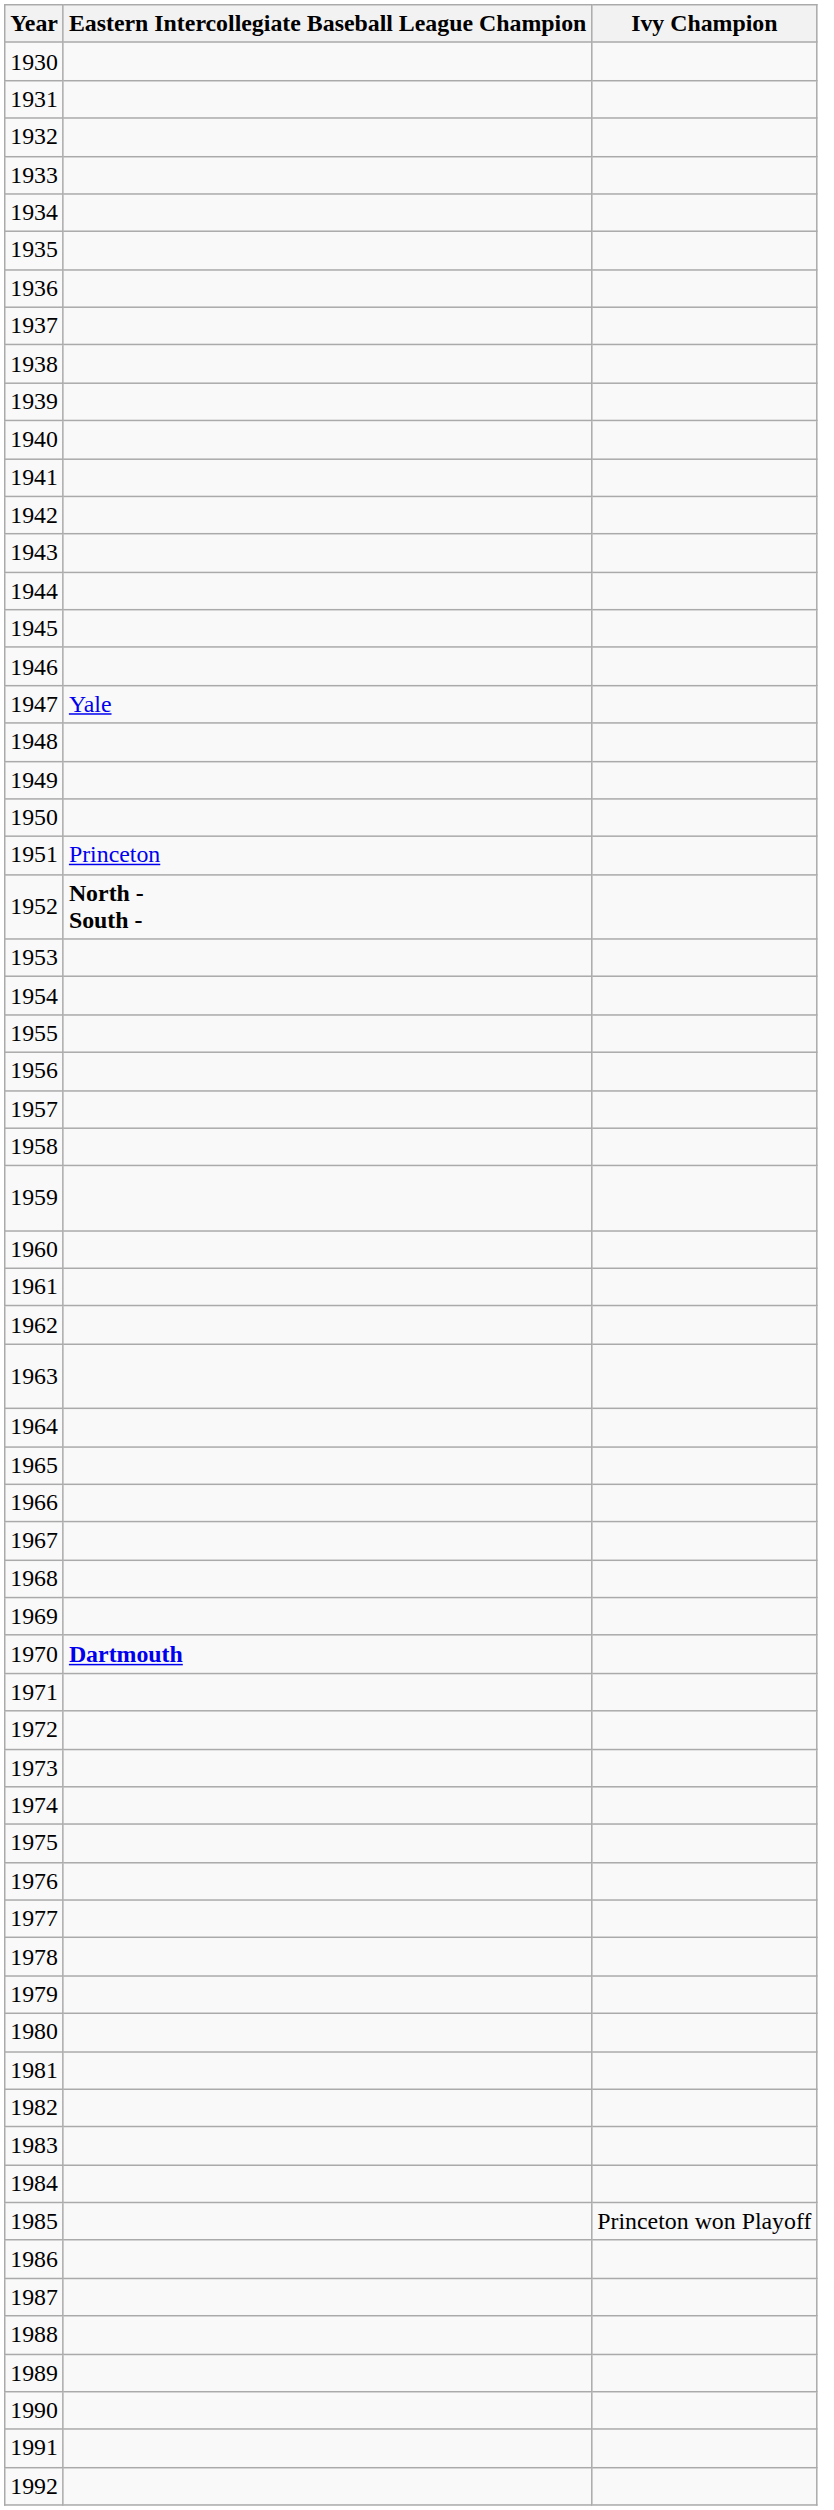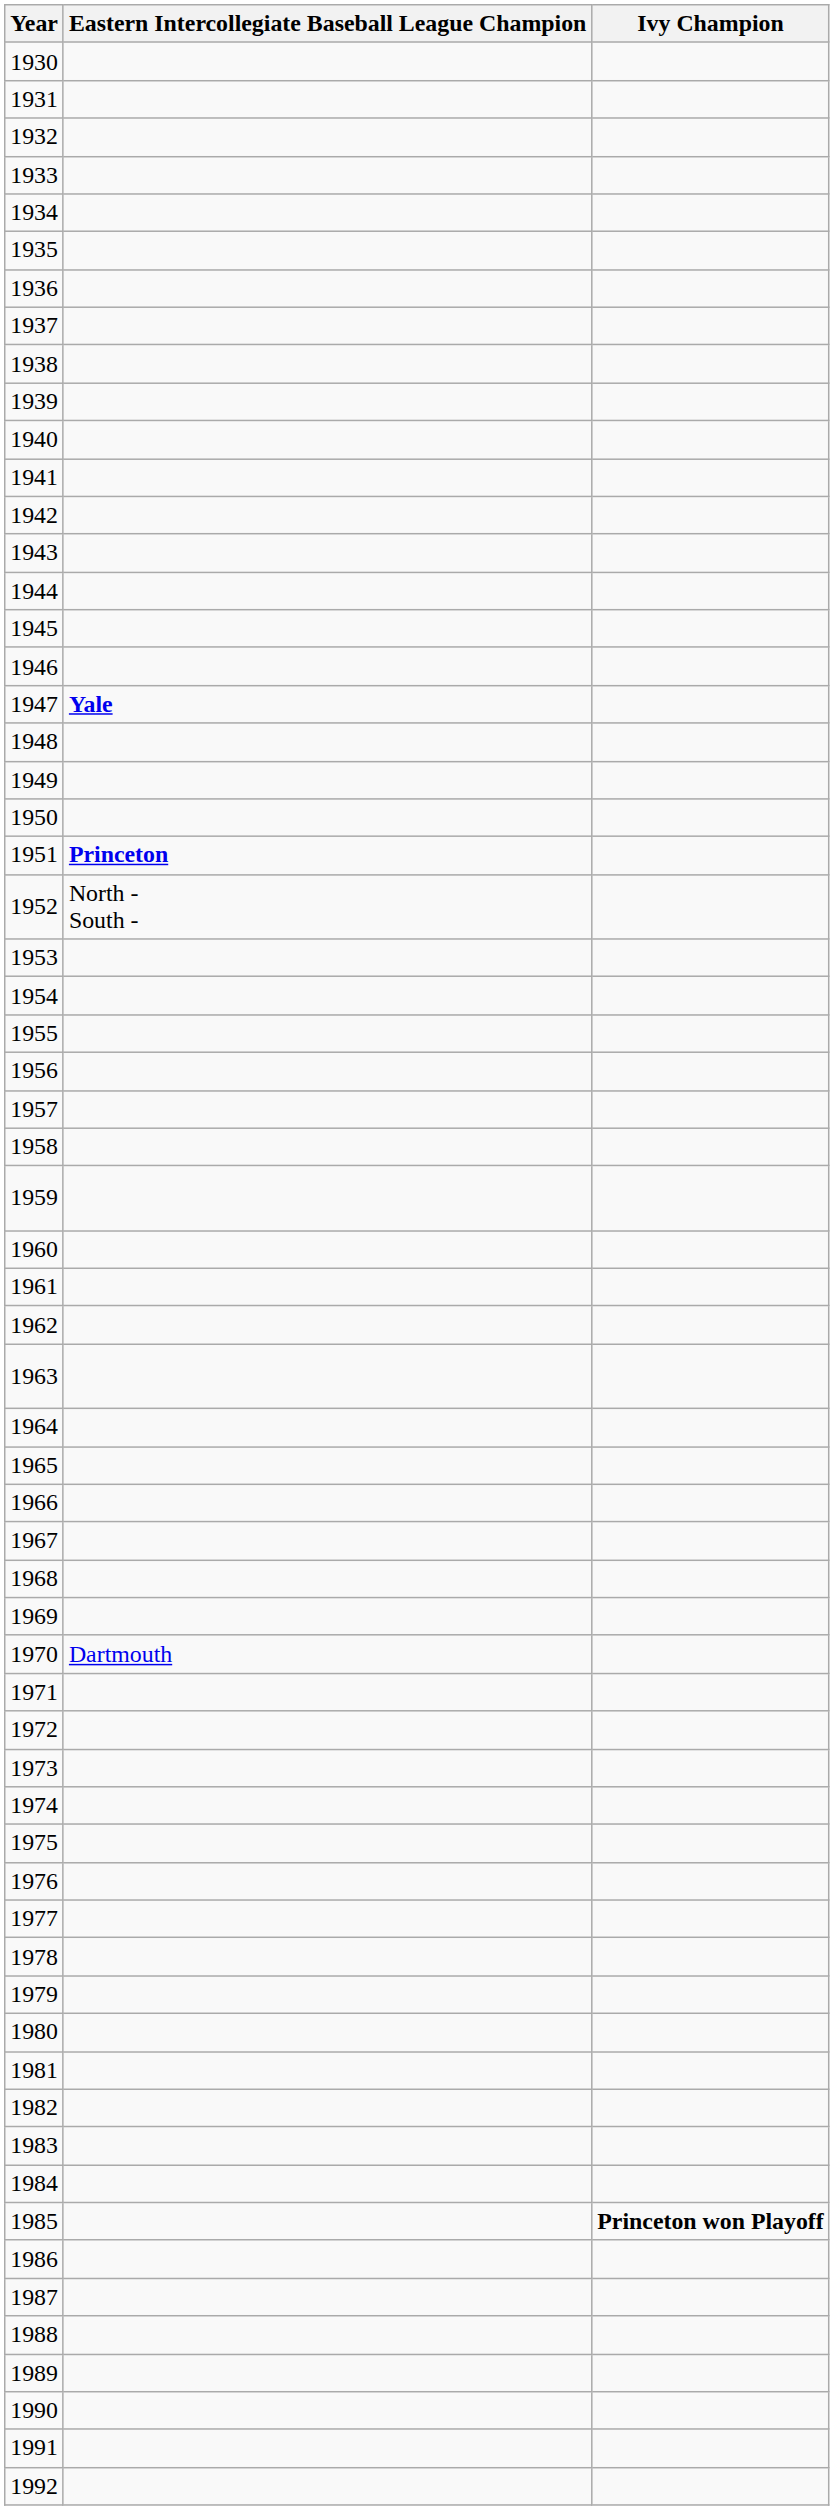(90, 703) normal -> (91, 703) bold
(115, 855) normal -> (119, 855) bold
(106, 906) bold -> (104, 906) normal
(126, 1654) bold -> (121, 1654) normal
(704, 2221) normal -> (711, 2221) bold
